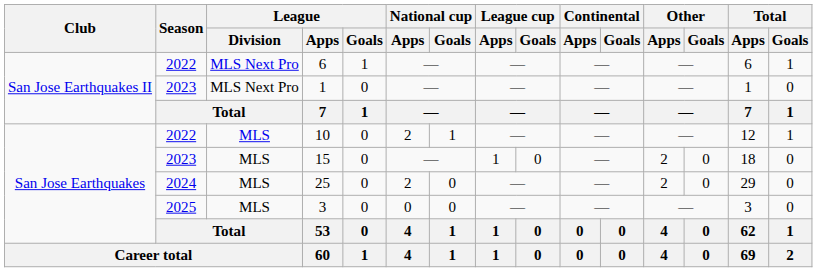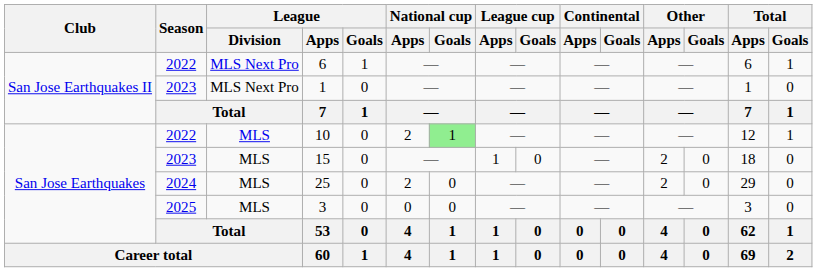(452, 135) no background -> (452, 135) lightgreen background
